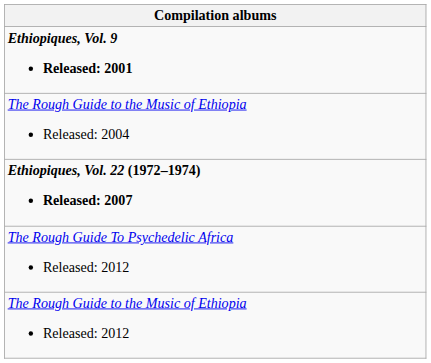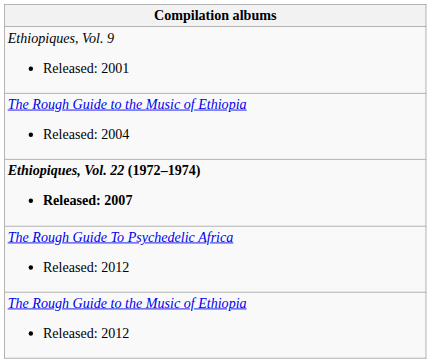(215, 53) bold -> (215, 53) normal
